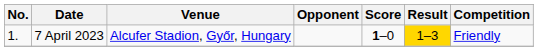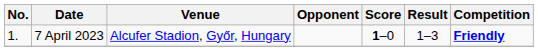(427, 35) gold background -> (427, 35) no background
(477, 35) normal -> (479, 35) bold
